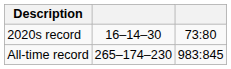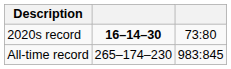(133, 34) normal -> (133, 34) bold
